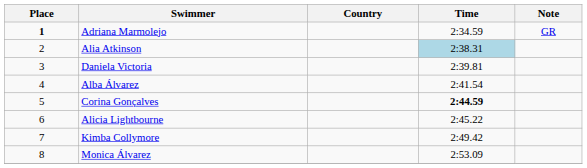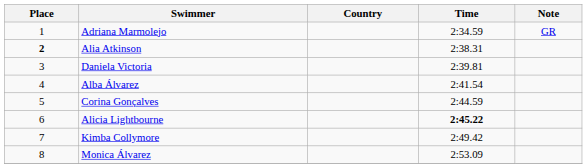(42, 30) bold -> (42, 30) normal
(42, 48) normal -> (42, 48) bold
(467, 48) lightblue background -> (467, 48) no background
(467, 101) bold -> (467, 101) normal
(467, 119) normal -> (467, 119) bold
